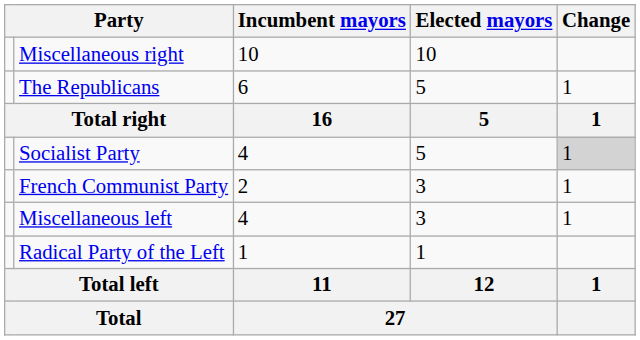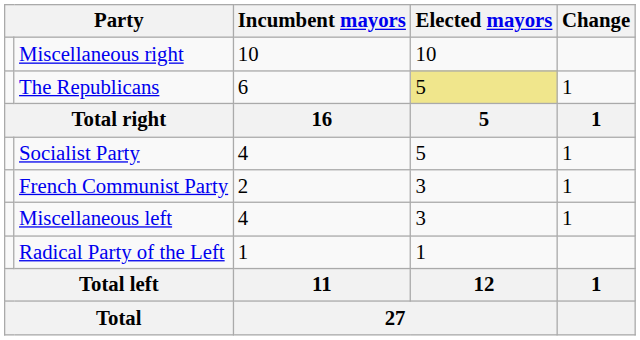(421, 86) no background -> (421, 86) khaki background
(567, 152) lightgrey background -> (567, 152) no background
